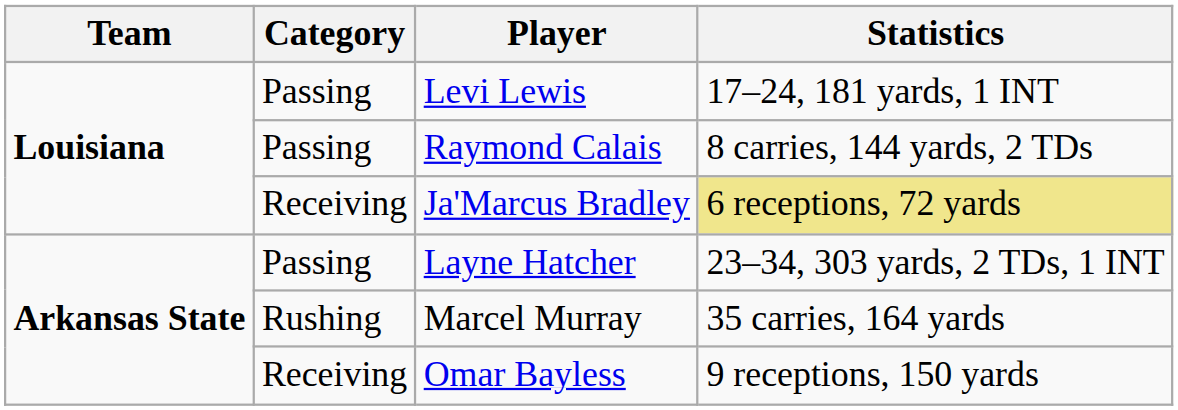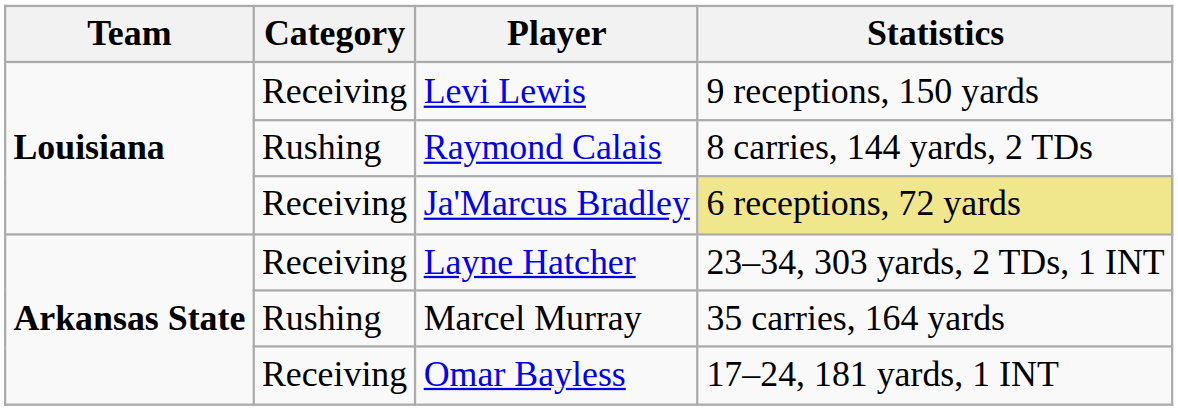(317, 90) Passing -> (335, 90) Receiving
(883, 90) 17–24, 181 yards, 1 INT -> (873, 90) 9 receptions, 150 yards
(317, 147) Passing -> (322, 147) Rushing
(317, 261) Passing -> (335, 261) Receiving
(873, 374) 9 receptions, 150 yards -> (883, 374) 17–24, 181 yards, 1 INT
